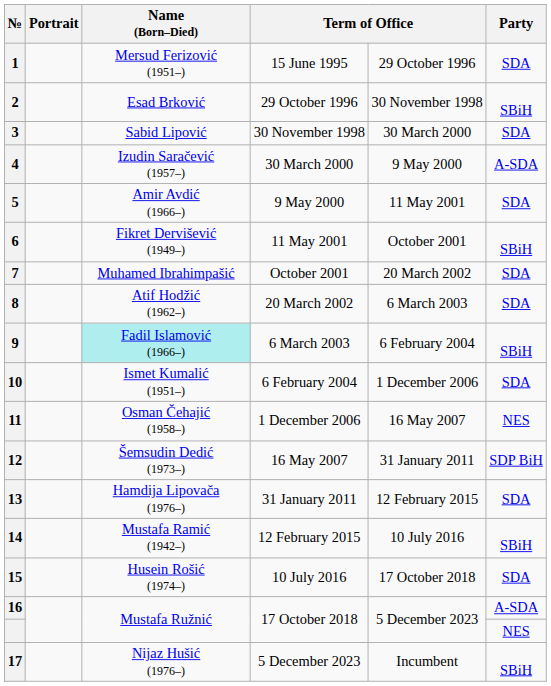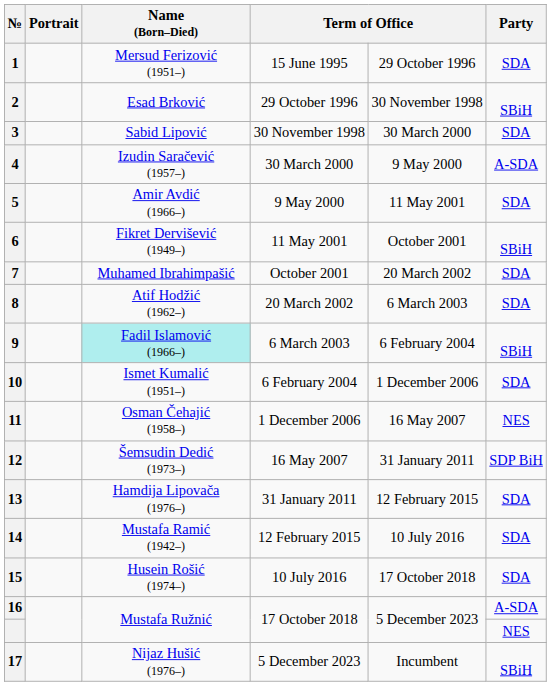(516, 546) SBiH -> (516, 538) SDA
